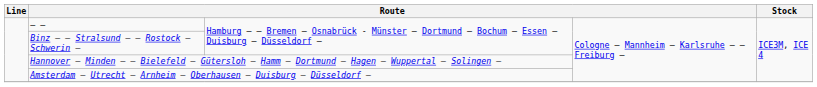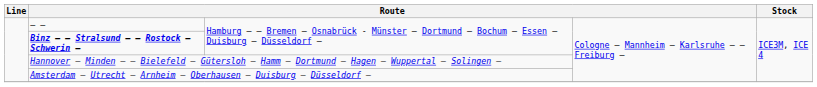(110, 43) normal -> (110, 43) bold
